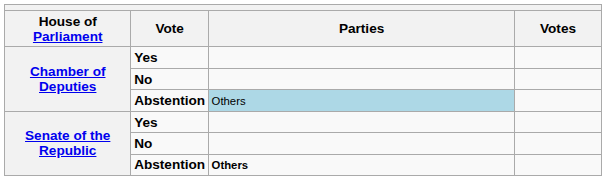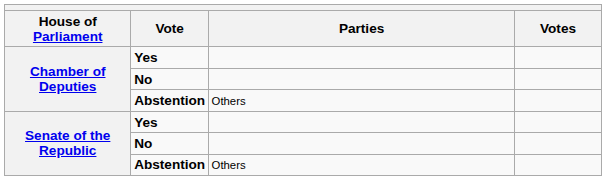(229, 101) lightblue background -> (229, 101) no background
(230, 165) bold -> (229, 165) normal
